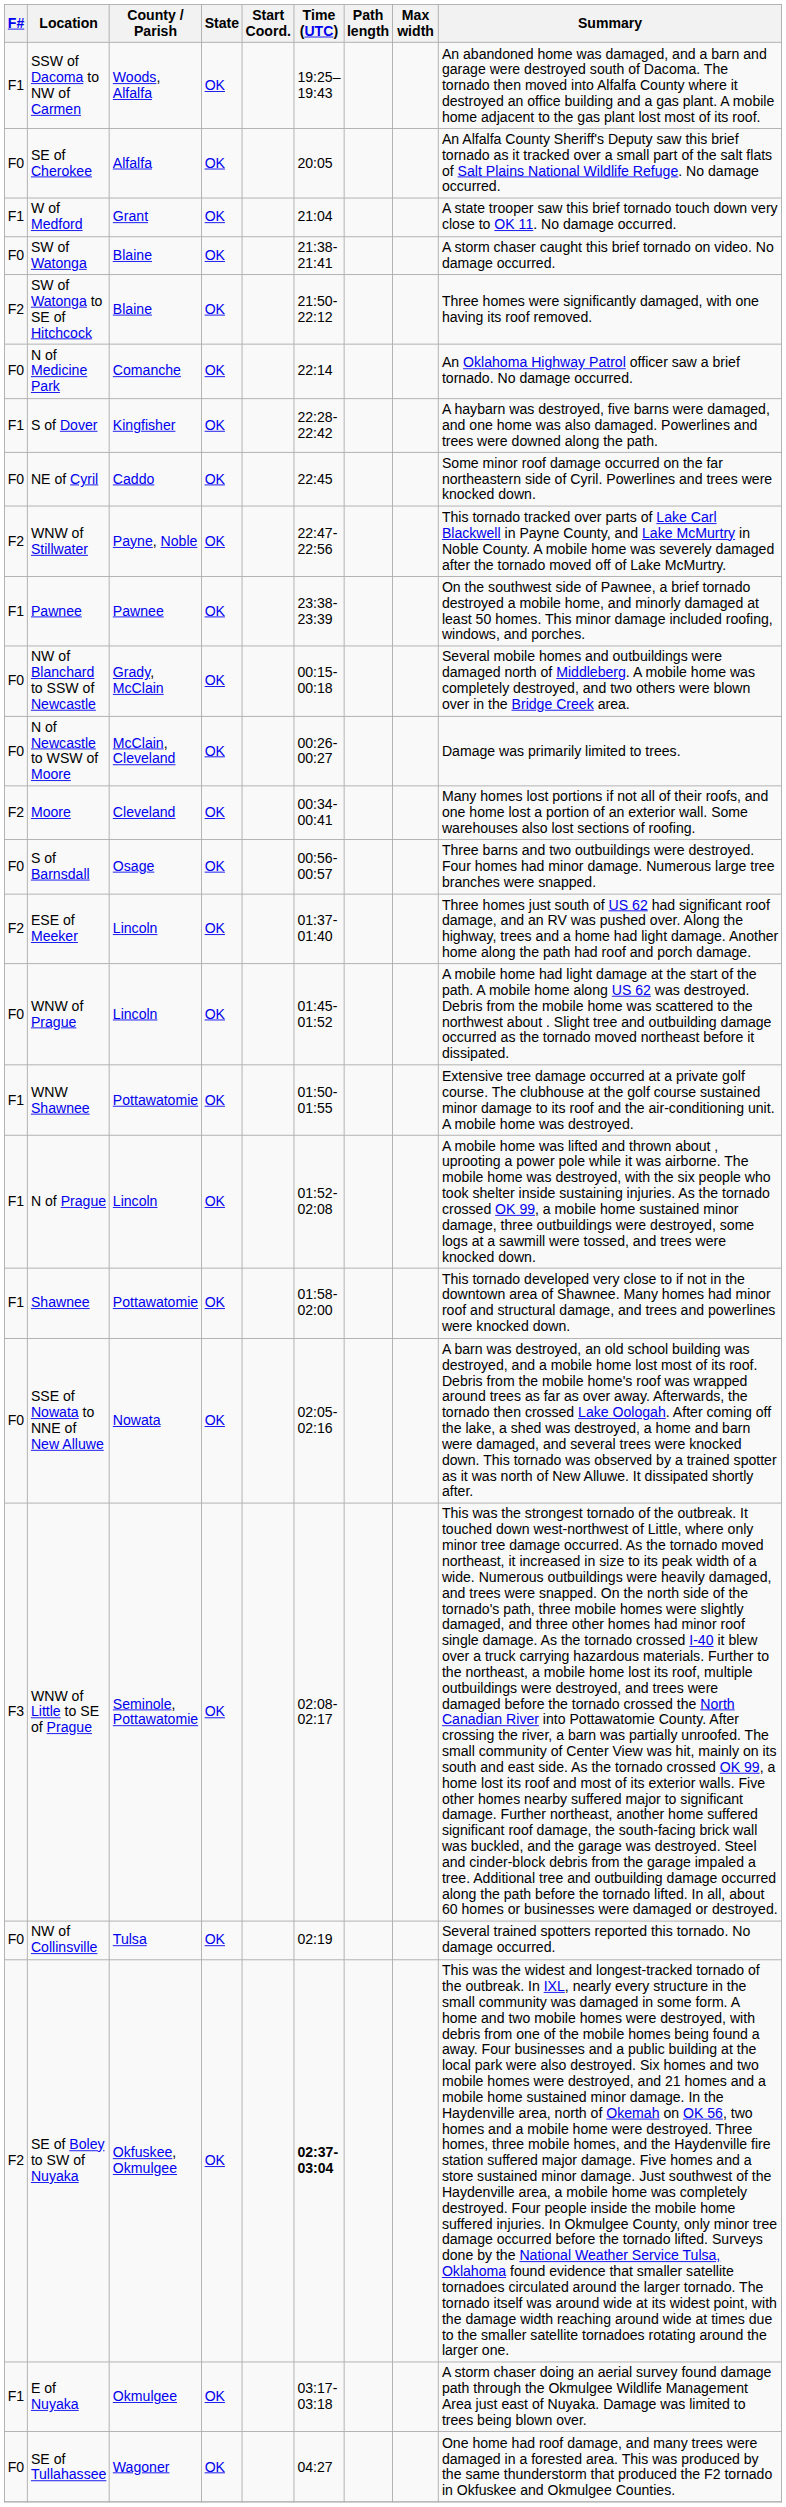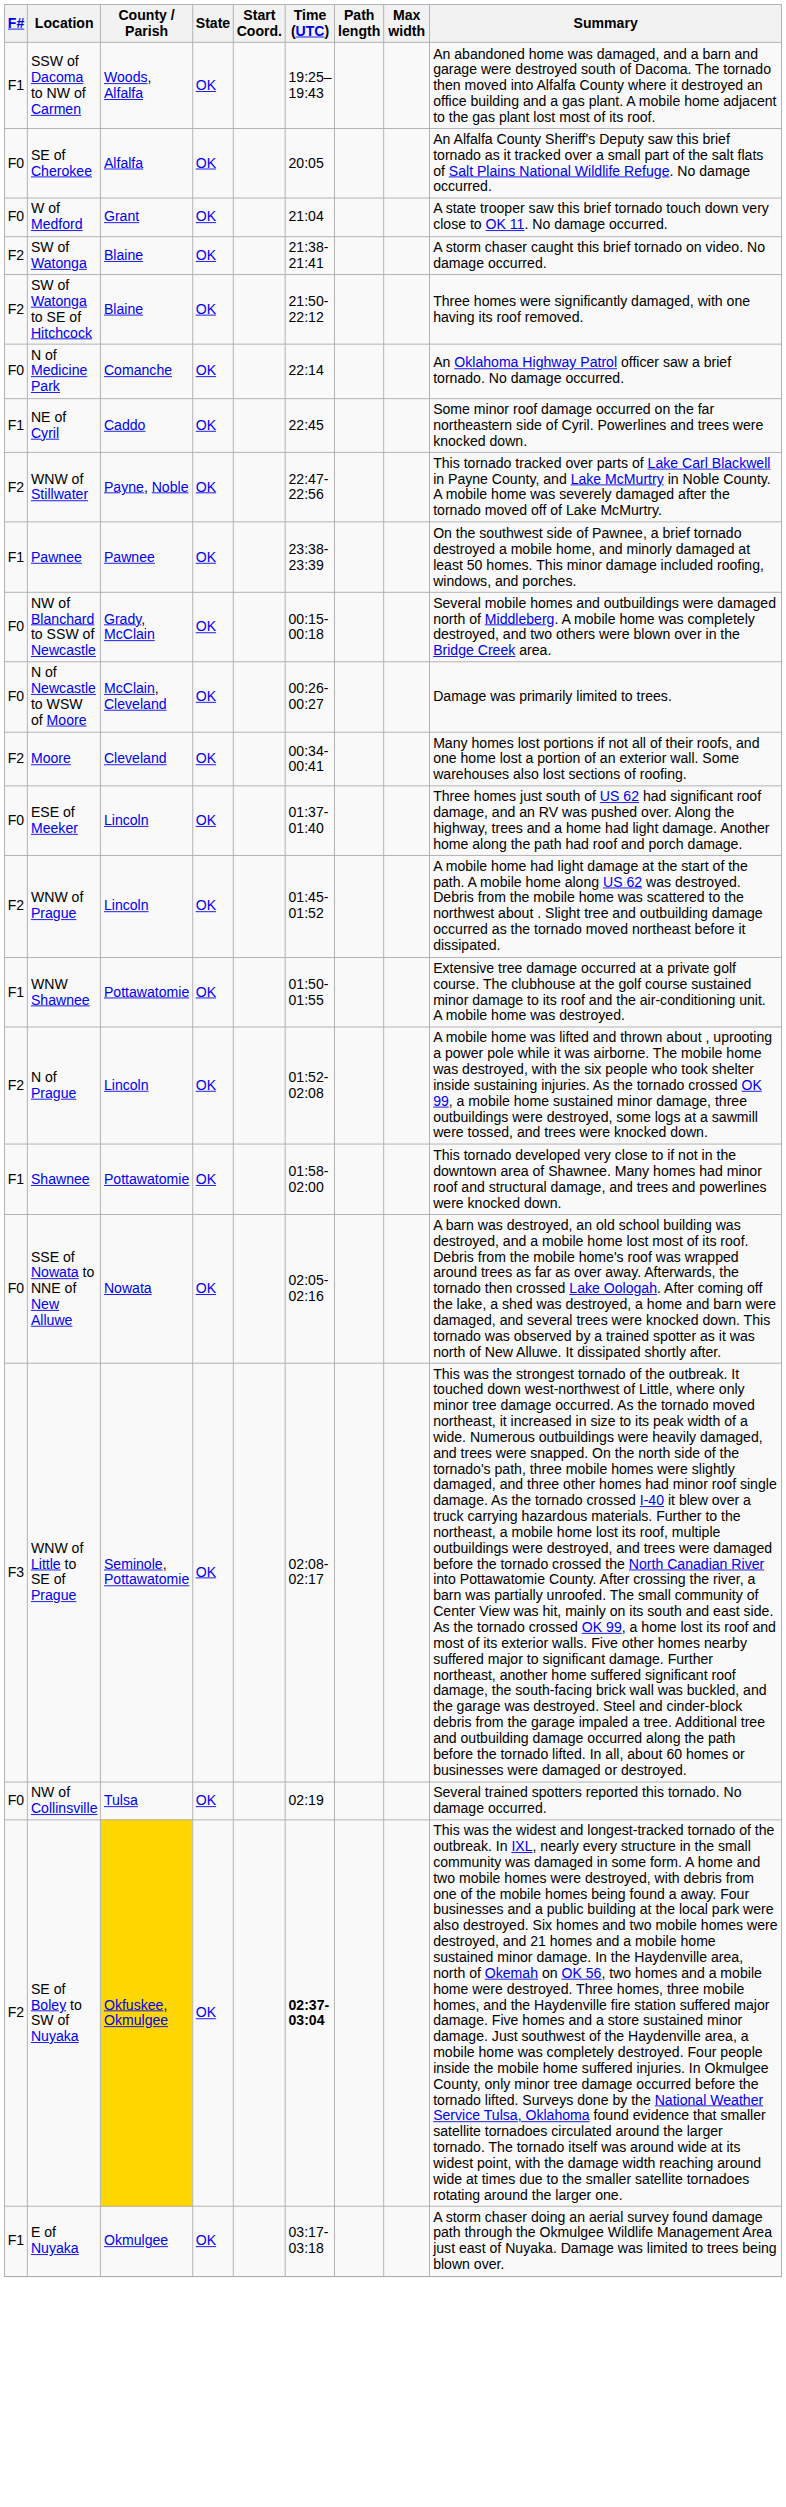(16, 217) F1 -> (16, 217) F0
(16, 255) F0 -> (16, 255) F2
- row: (64, 425)
(16, 479) F0 -> (16, 425) F1
- row: (60, 866)
(16, 928) F2 -> (16, 820) F0
(16, 1014) F0 -> (16, 906) F2
(16, 1201) F1 -> (16, 1085) F2
(145, 2160) no background -> (136, 2013) gold background
- row: (69, 2466)
